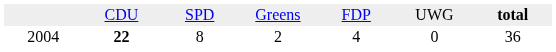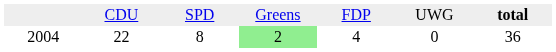(121, 36) bold -> (121, 36) normal
(278, 36) no background -> (278, 36) lightgreen background
